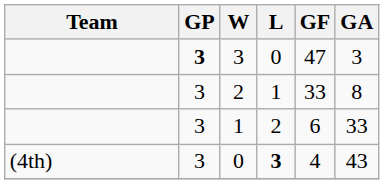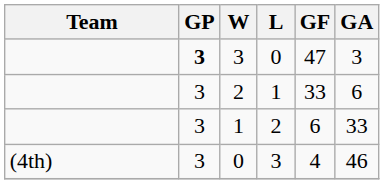(357, 91) 8 -> (357, 91) 6
(276, 160) bold -> (276, 160) normal
(357, 160) 43 -> (357, 160) 46
